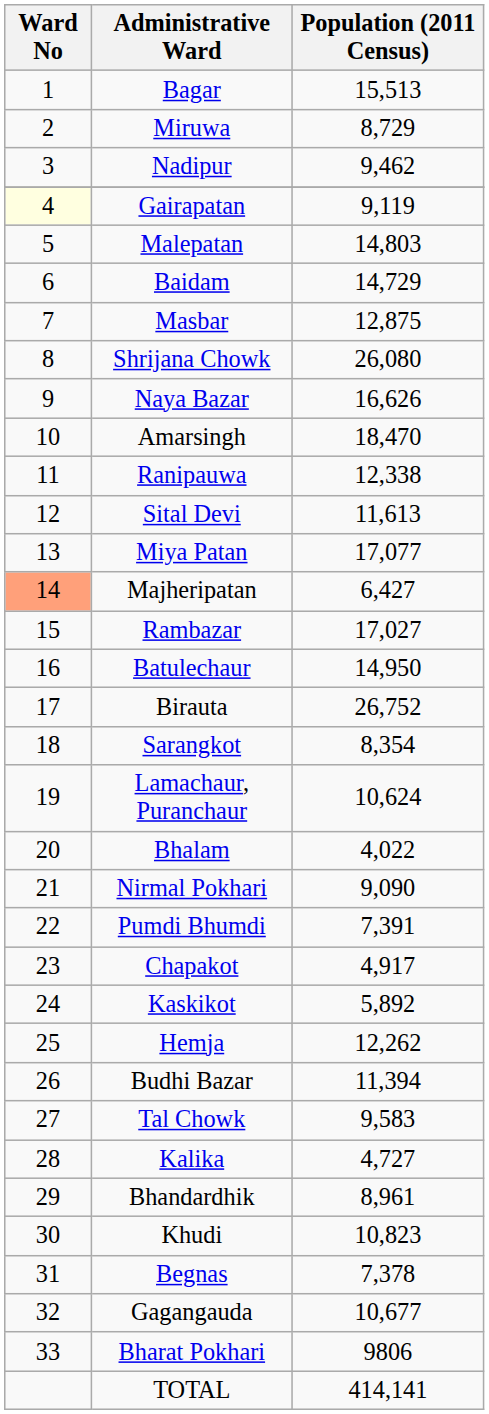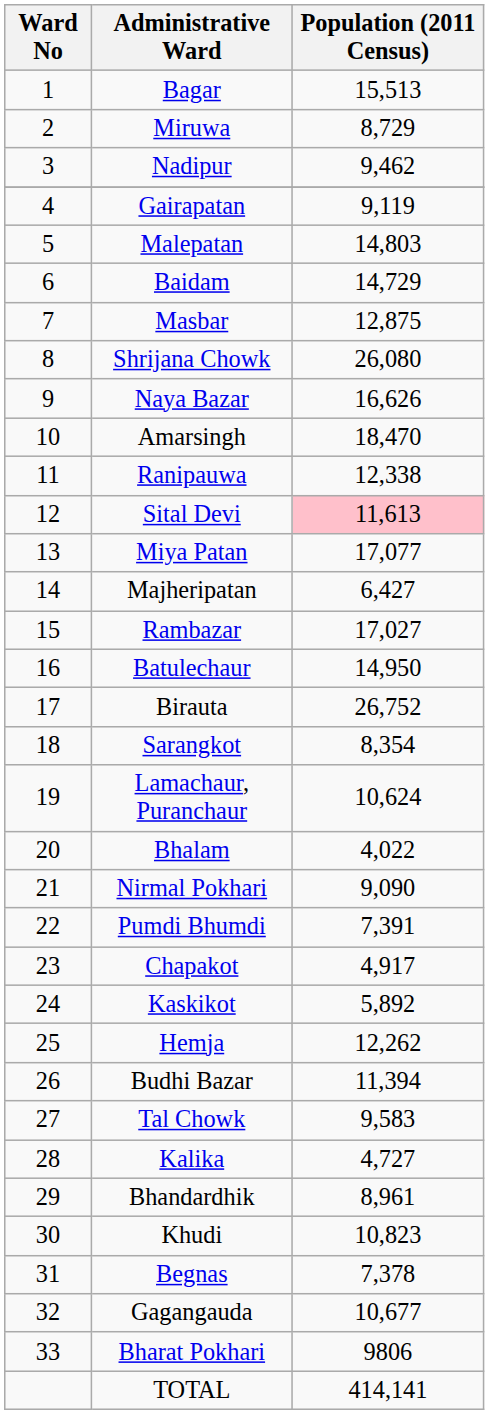(48, 205) lightyellow background -> (48, 205) no background
(388, 513) no background -> (388, 513) pink background
(48, 591) lightsalmon background -> (48, 591) no background
